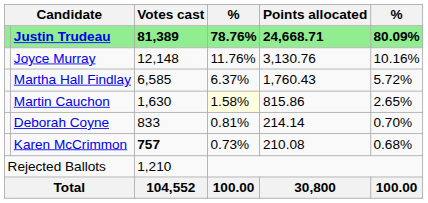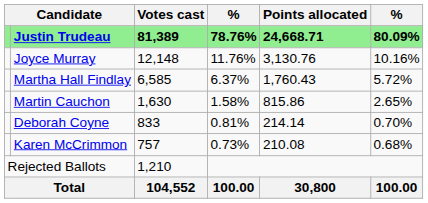(230, 101) lightyellow background -> (230, 101) no background
(149, 144) bold -> (149, 144) normal
